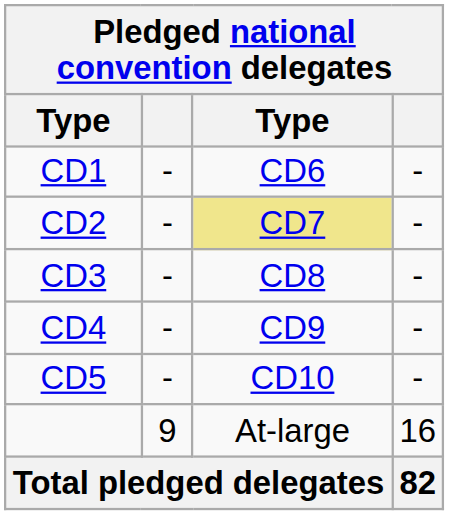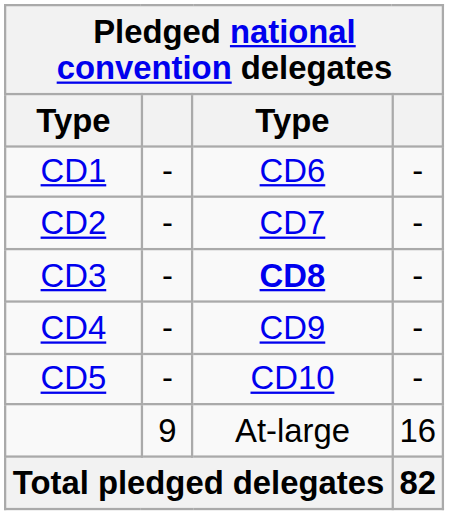(292, 224) khaki background -> (292, 224) no background
(292, 275) normal -> (292, 275) bold
